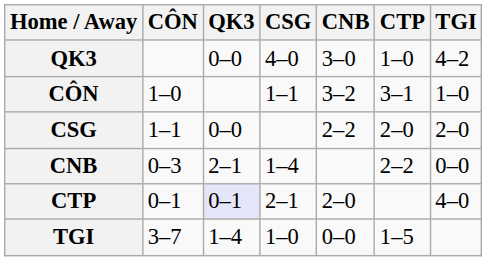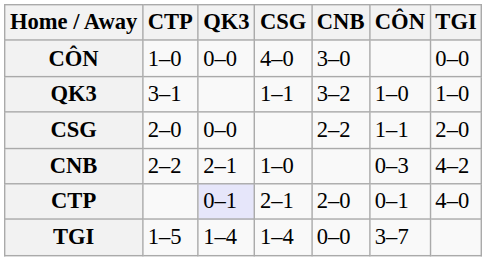columns swapped: (173, 22) <-> (402, 22)
(74, 58) QK3 -> (74, 58) CÔN
(452, 58) 4–2 -> (452, 58) 0–0
(74, 93) CÔN -> (74, 93) QK3
(282, 165) 1–4 -> (277, 165) 1–0
(452, 165) 0–0 -> (452, 165) 4–2
(282, 237) 1–0 -> (277, 237) 1–4
